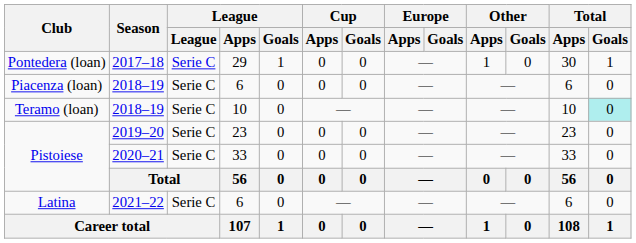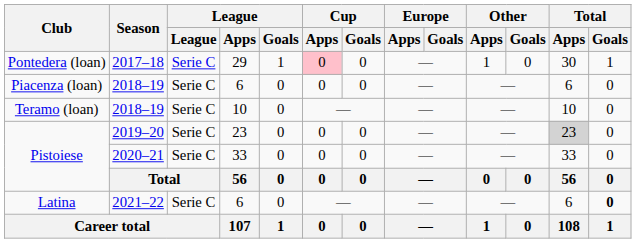(322, 62) no background -> (322, 62) pink background
(610, 109) paleturquoise background -> (610, 109) no background
(569, 132) no background -> (569, 132) lightgrey background
(610, 202) normal -> (610, 202) bold
